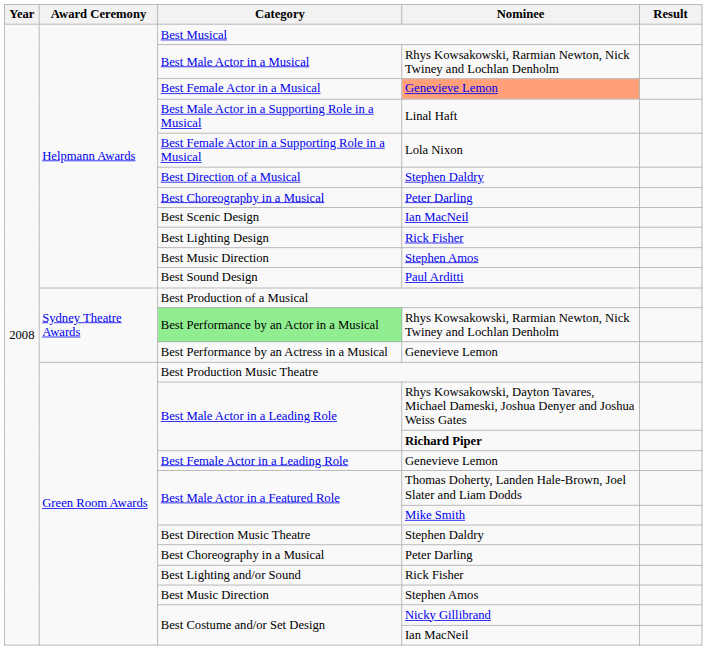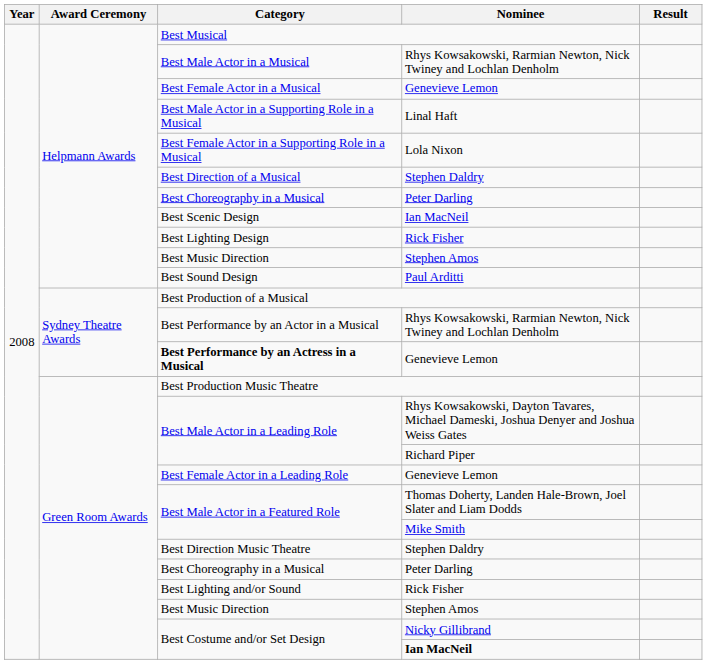(451, 88) lightsalmon background -> (451, 88) no background
(270, 324) lightgreen background -> (270, 324) no background
(274, 352) normal -> (258, 359) bold
(443, 440) bold -> (440, 454) normal
(437, 635) normal -> (438, 649) bold
